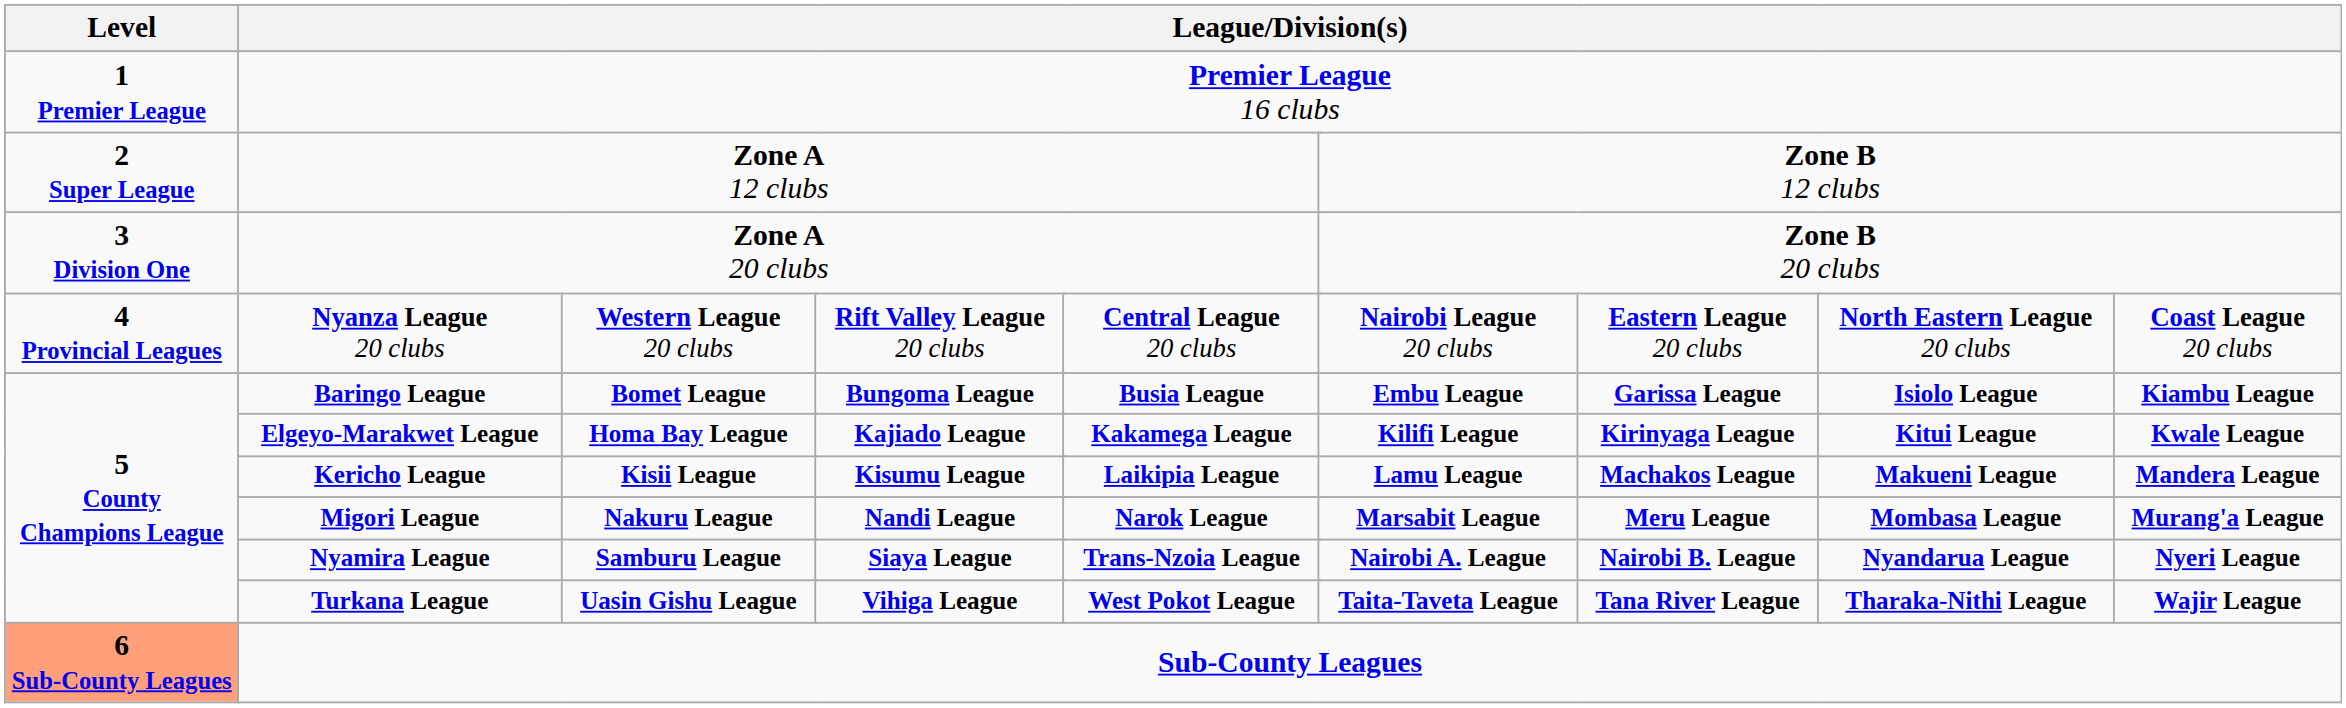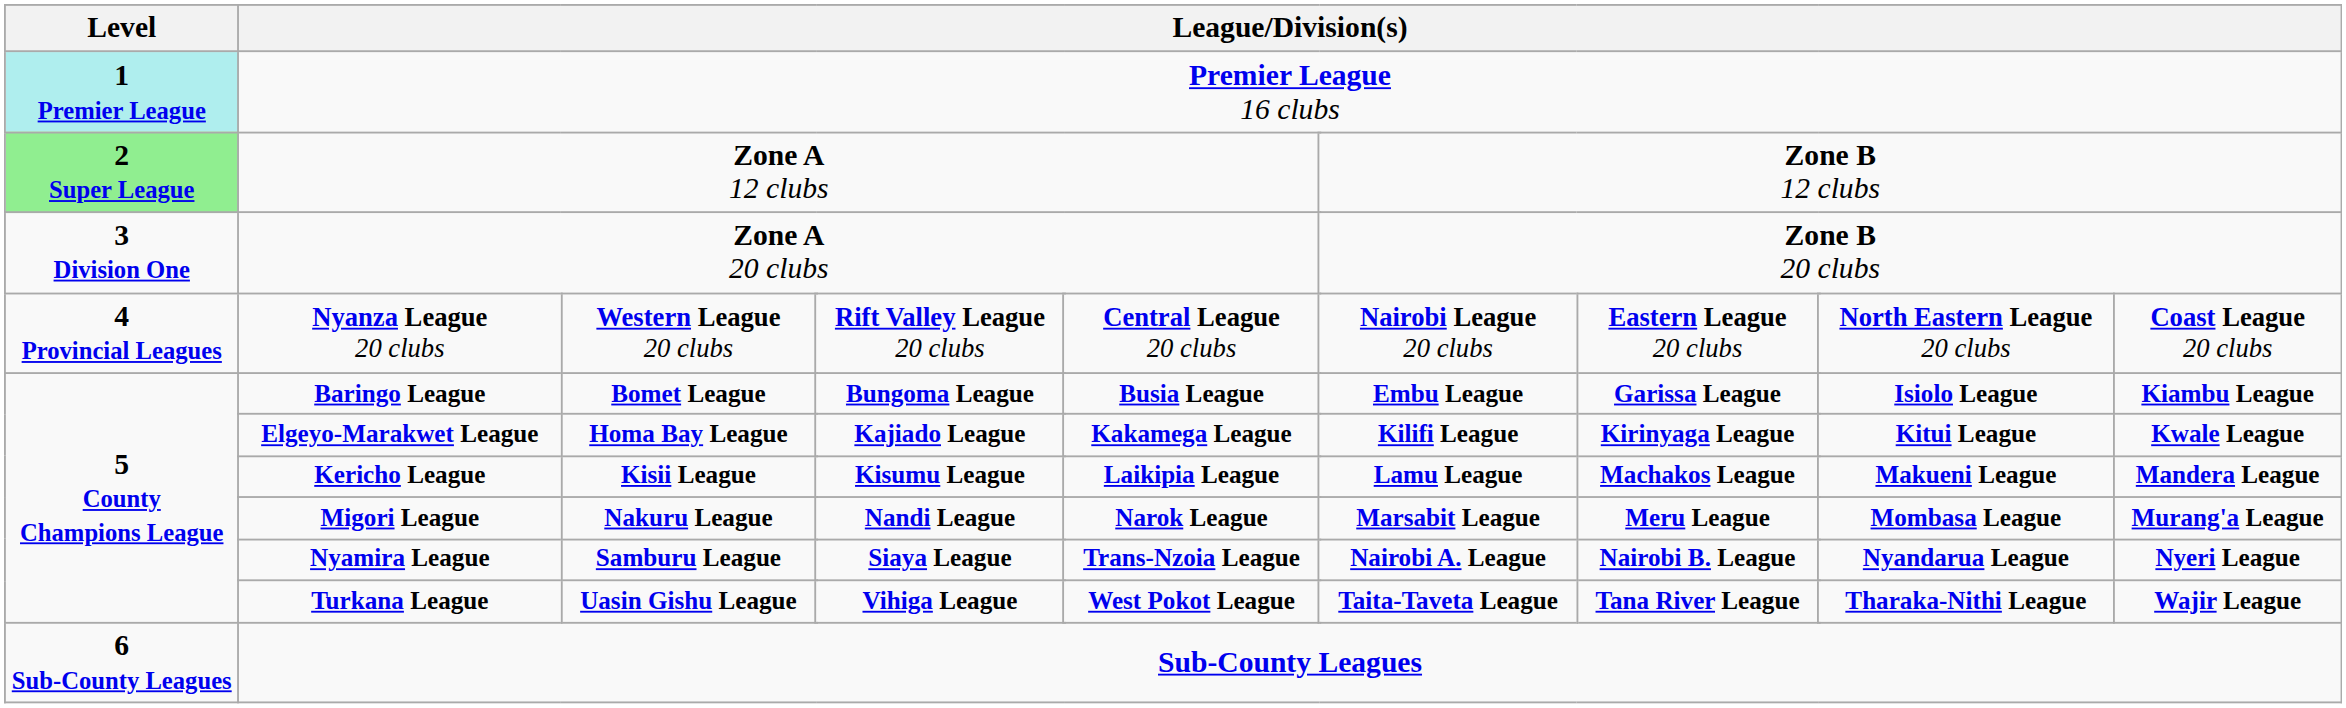(122, 91) no background -> (122, 91) paleturquoise background
(122, 171) no background -> (122, 171) lightgreen background
(122, 661) lightsalmon background -> (122, 661) no background
